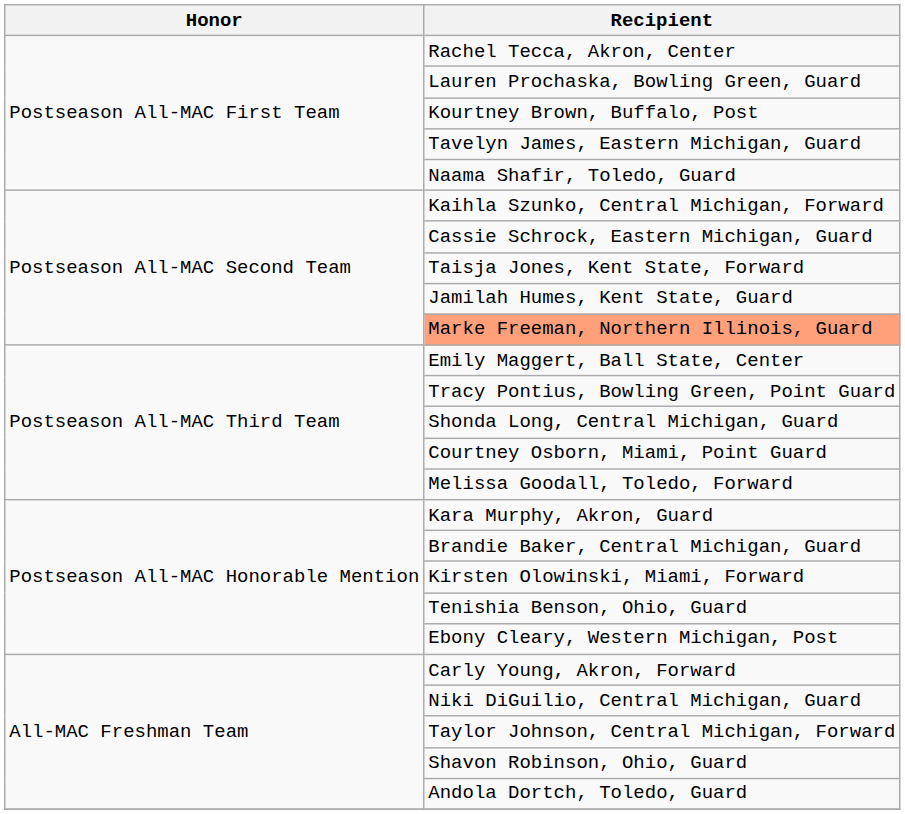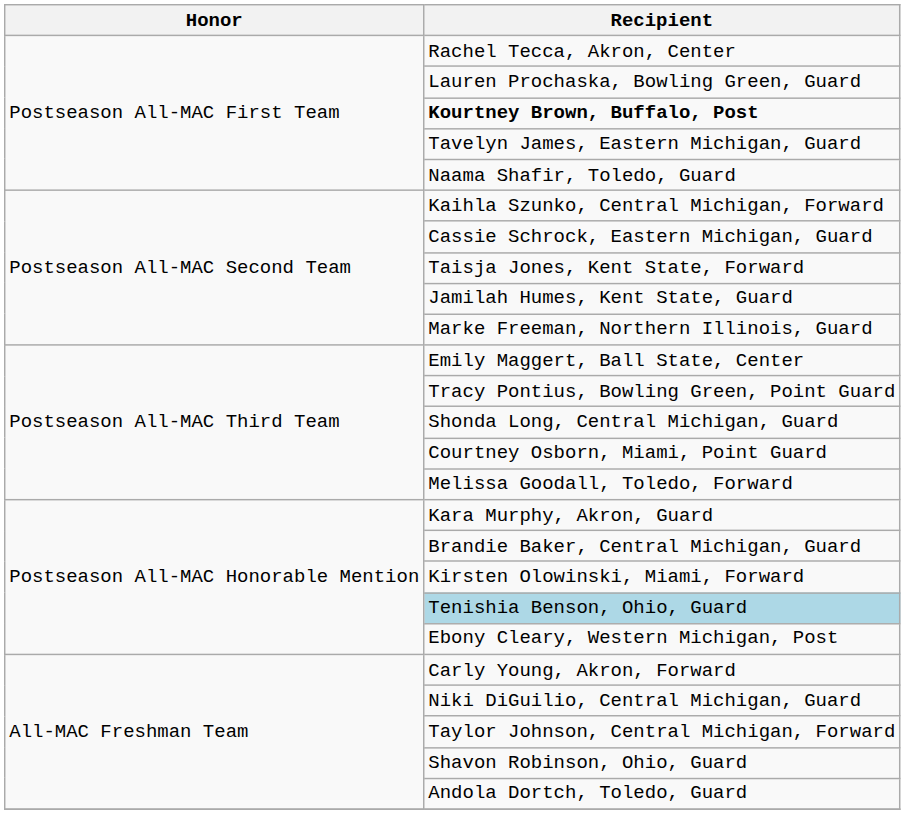(593, 113) normal -> (593, 113) bold
(650, 330) lightsalmon background -> (650, 330) no background
(588, 608) no background -> (588, 608) lightblue background
